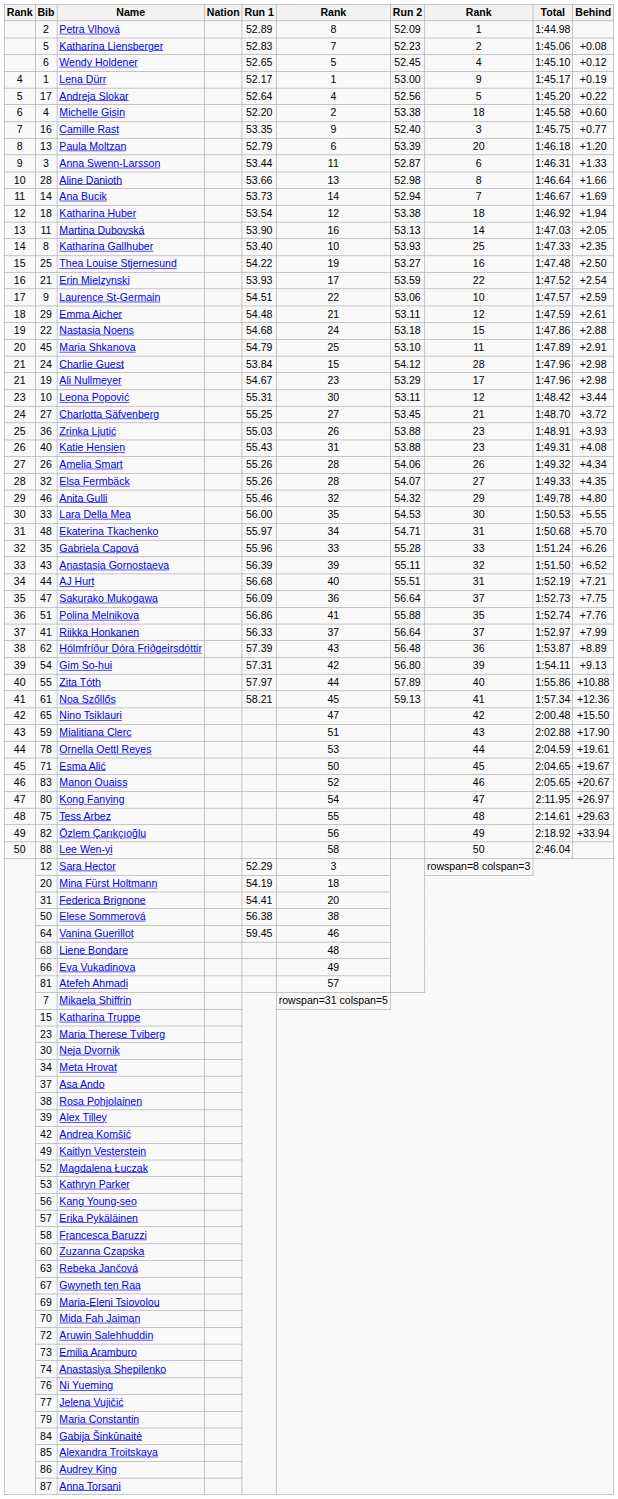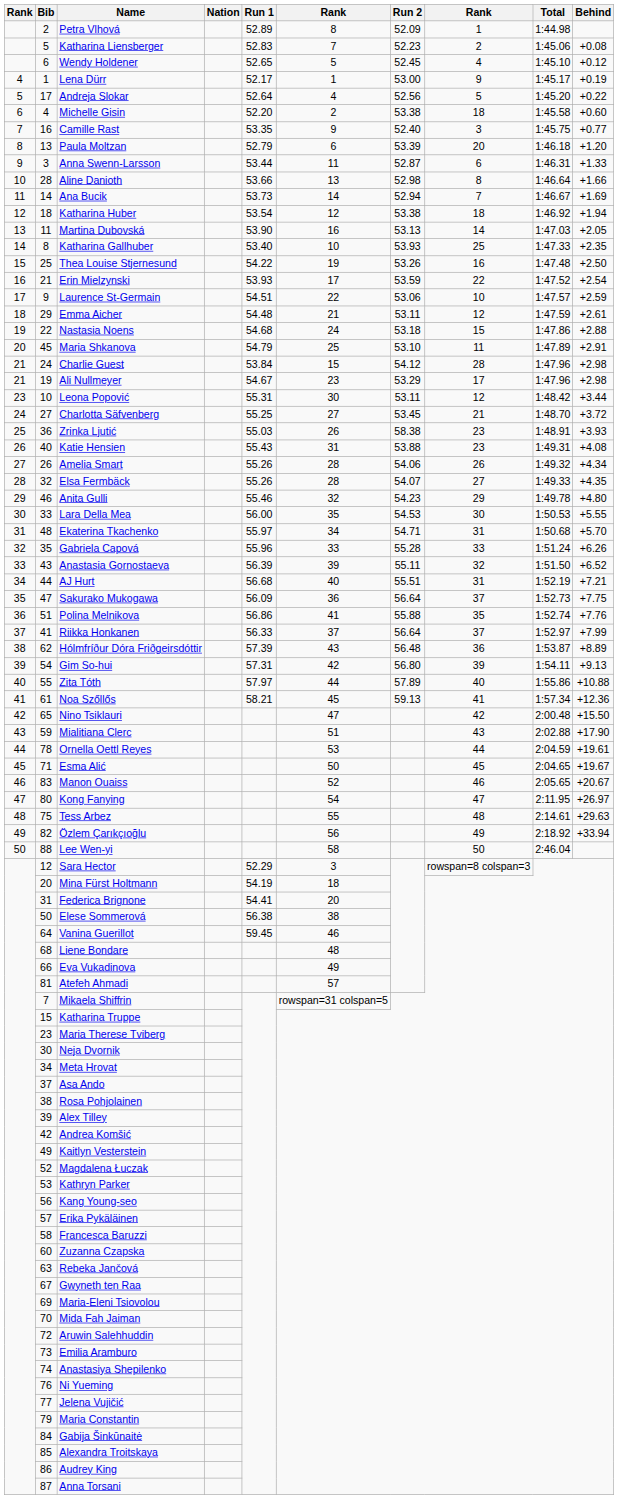(407, 264) 53.27 -> (407, 264) 53.26
(407, 431) 53.88 -> (407, 431) 58.38
(407, 498) 54.32 -> (407, 498) 54.23
